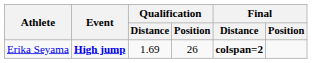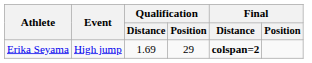(100, 49) bold -> (98, 49) normal
(192, 49) 26 -> (188, 49) 29
